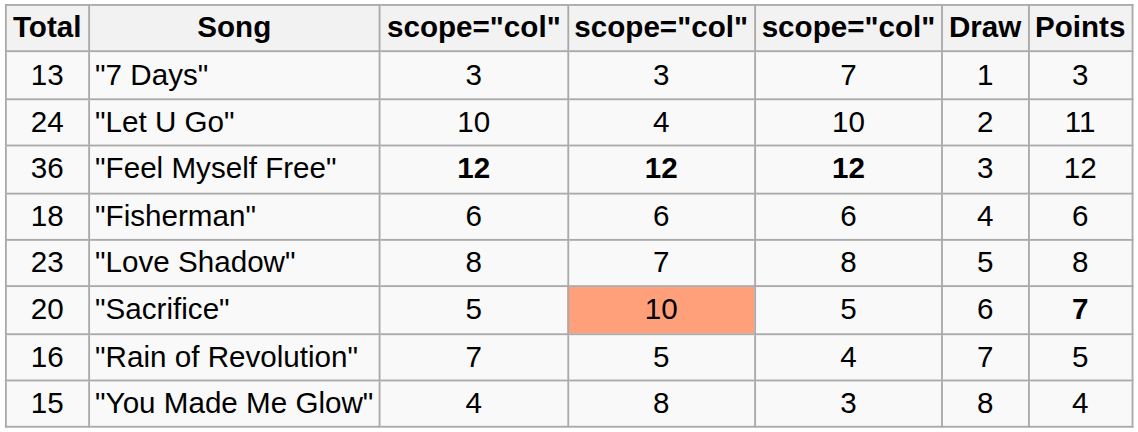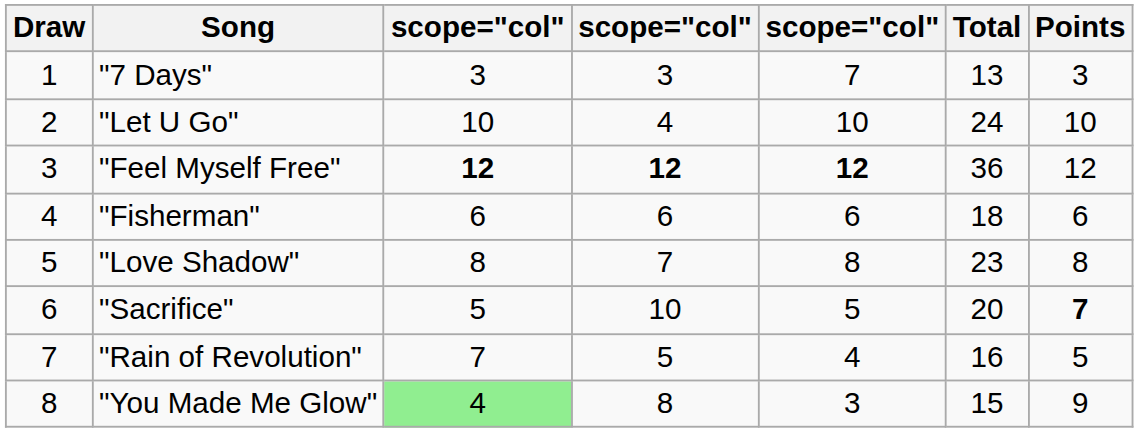columns swapped: (985, 27) <-> (47, 27)
(1080, 121) 11 -> (1080, 121) 10
(661, 309) lightsalmon background -> (665, 309) no background
(474, 403) no background -> (478, 403) lightgreen background
(1080, 403) 4 -> (1080, 403) 9
